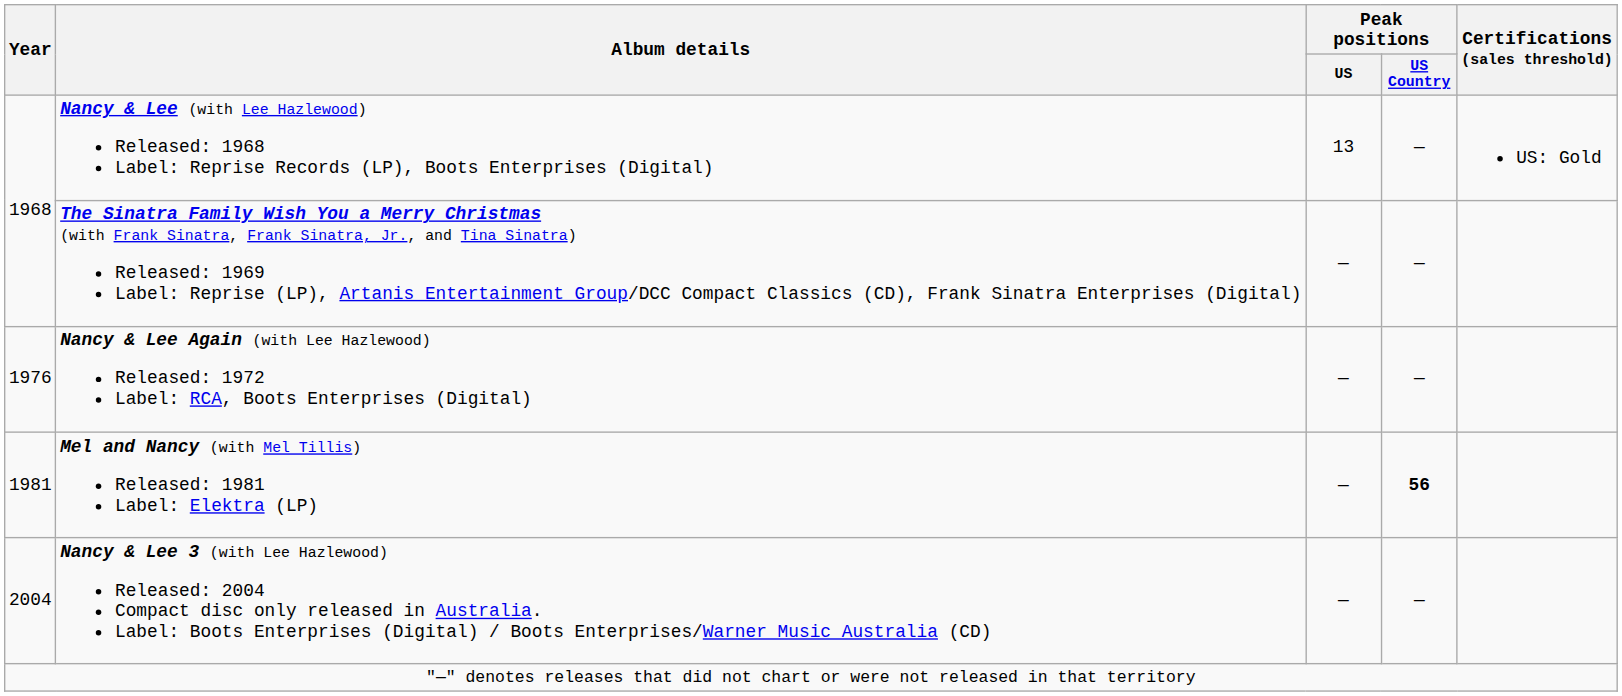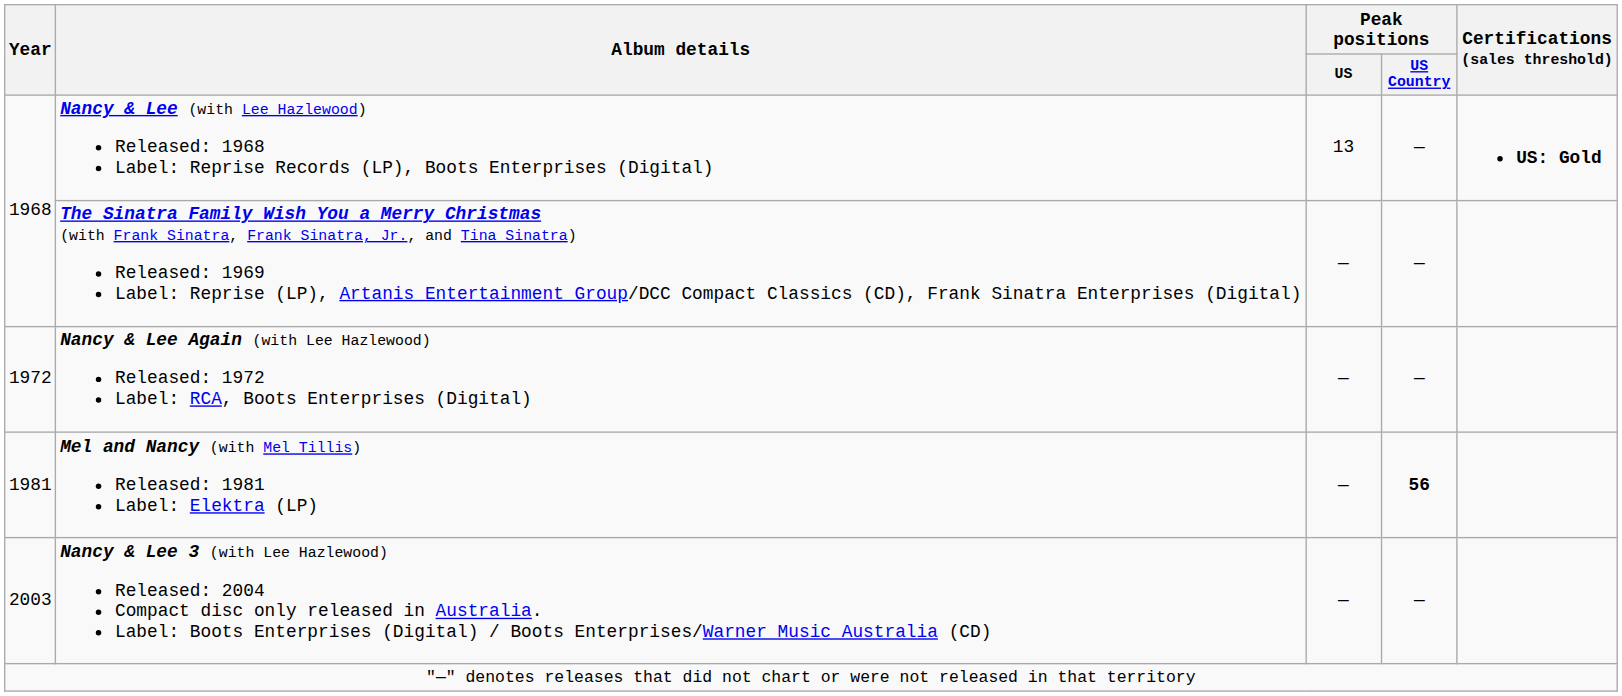(1537, 158) normal -> (1537, 158) bold
(30, 379) 1976 -> (30, 379) 1972
(30, 601) 2004 -> (30, 601) 2003
